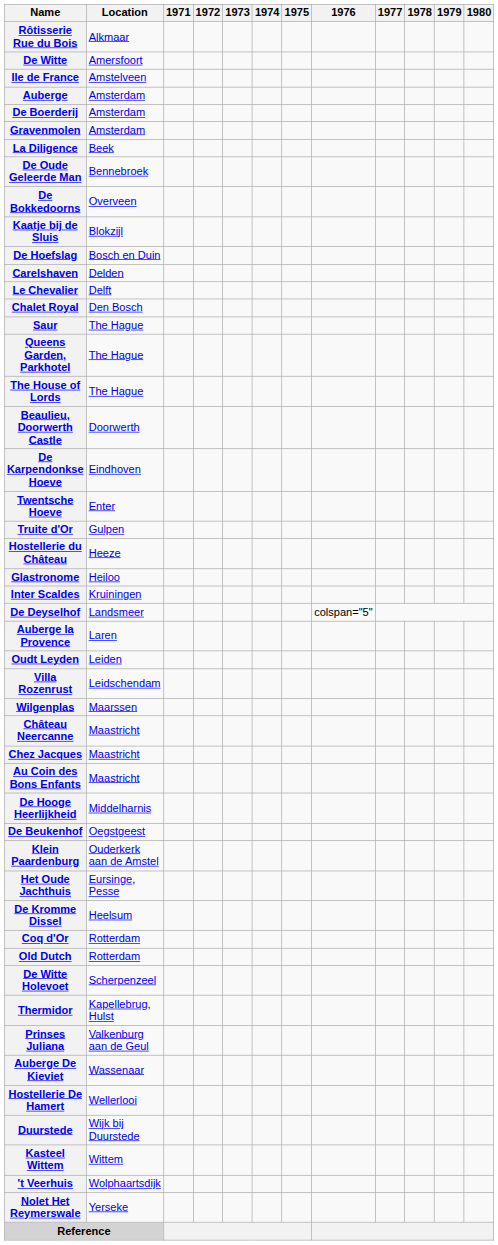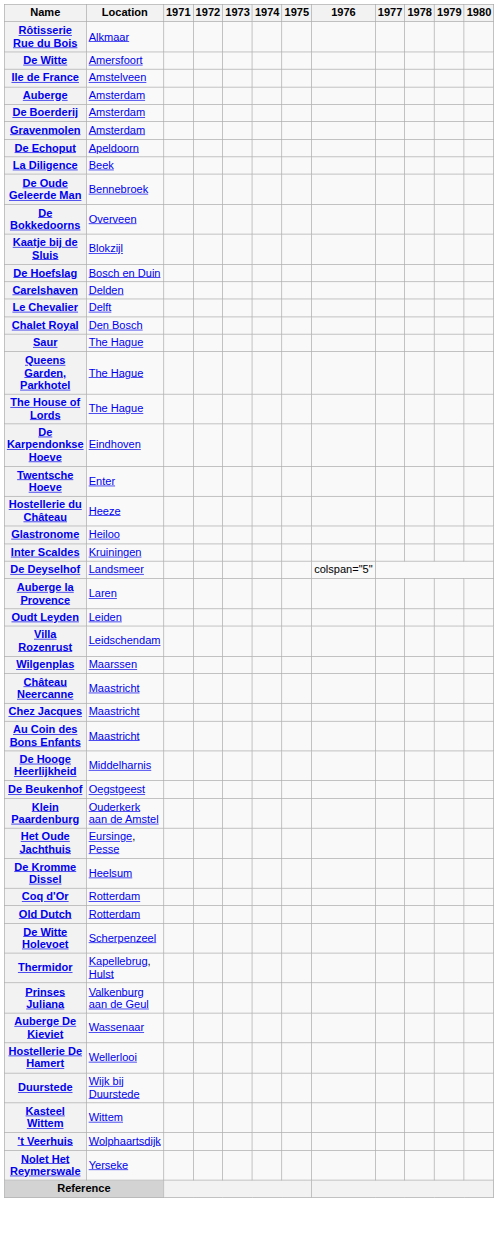+ row: (45, 148)
- row: (45, 427)
- row: (45, 529)
